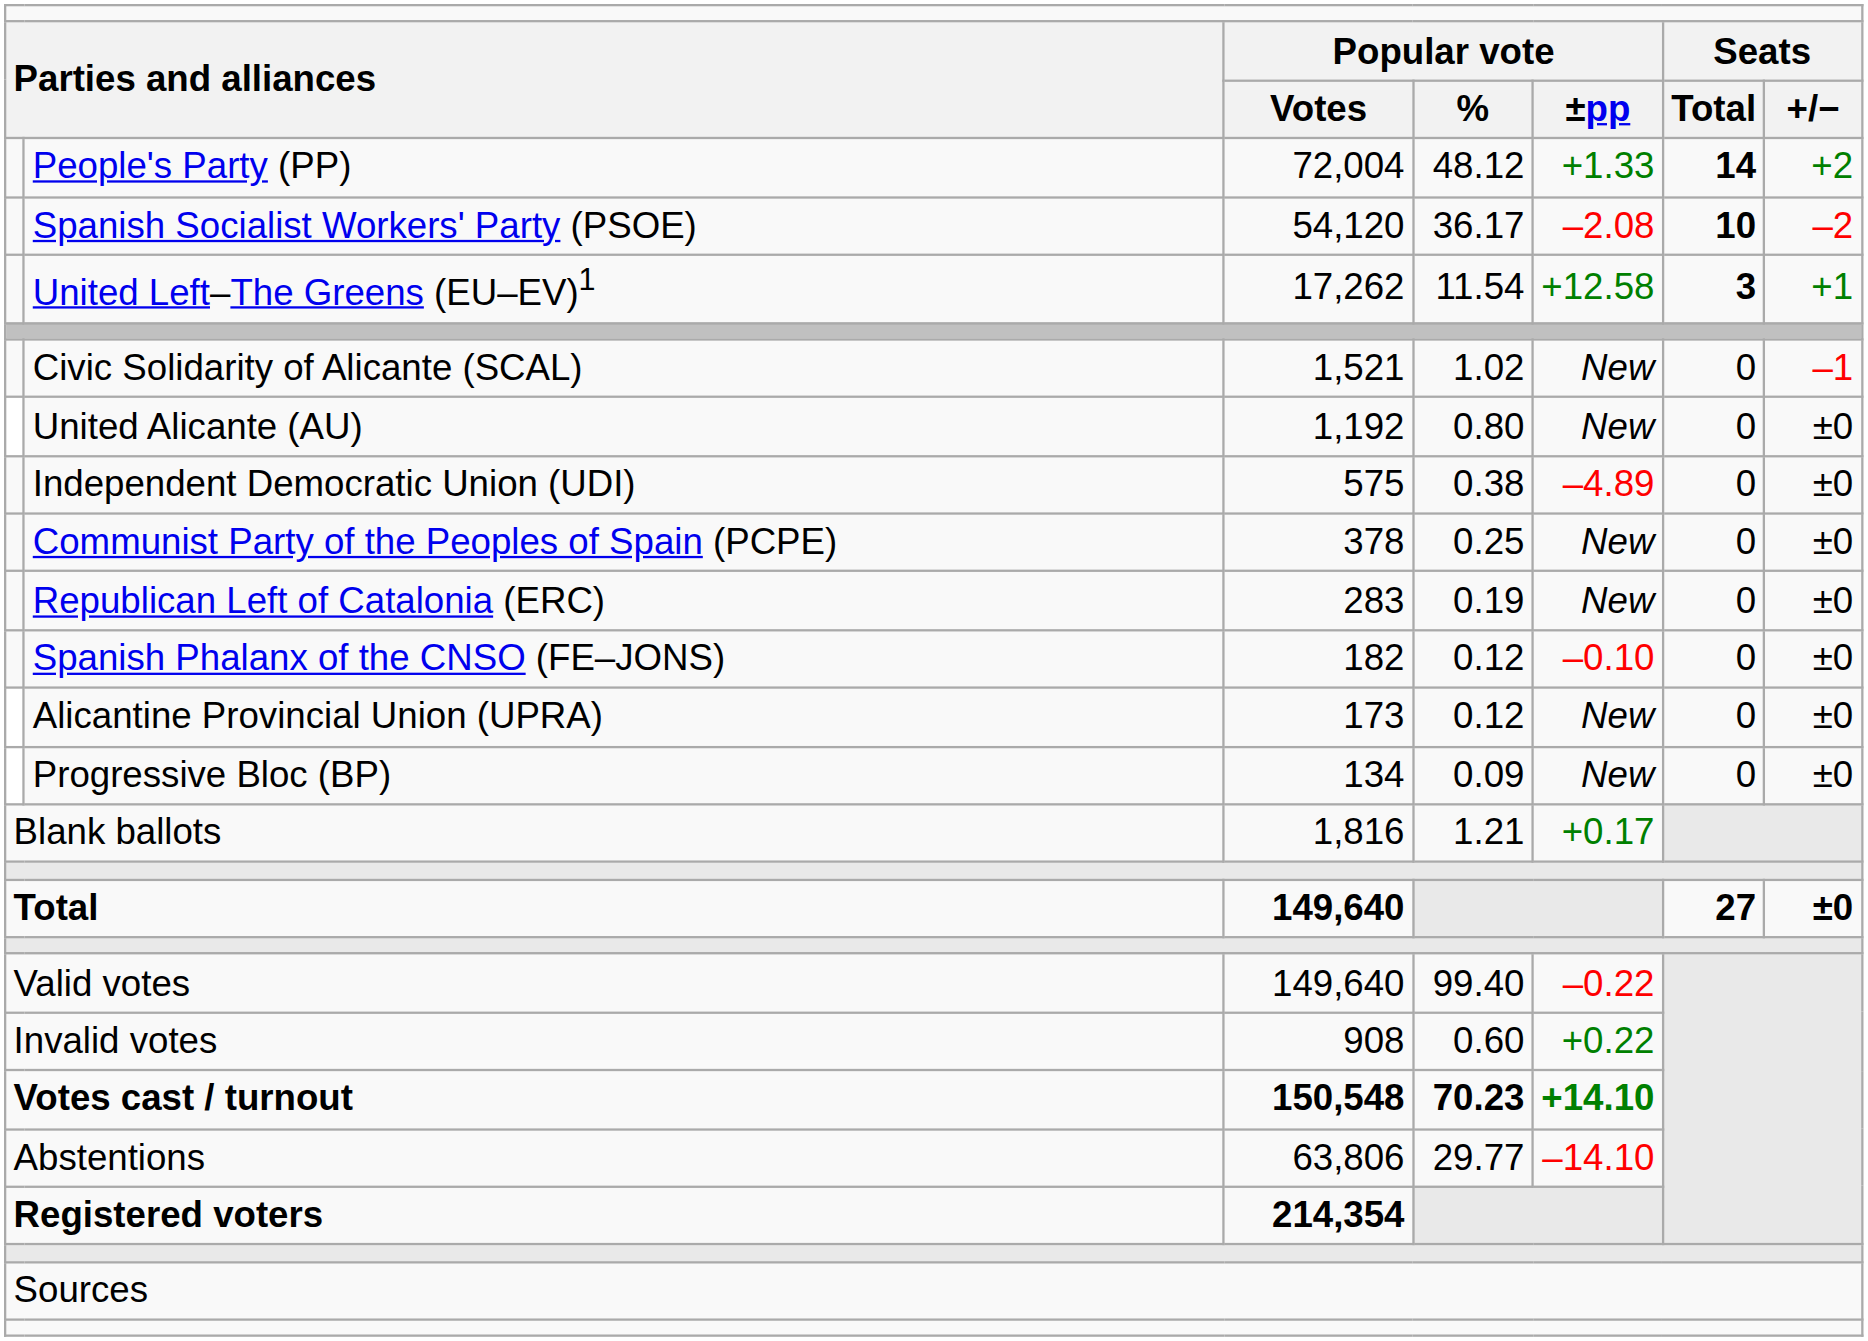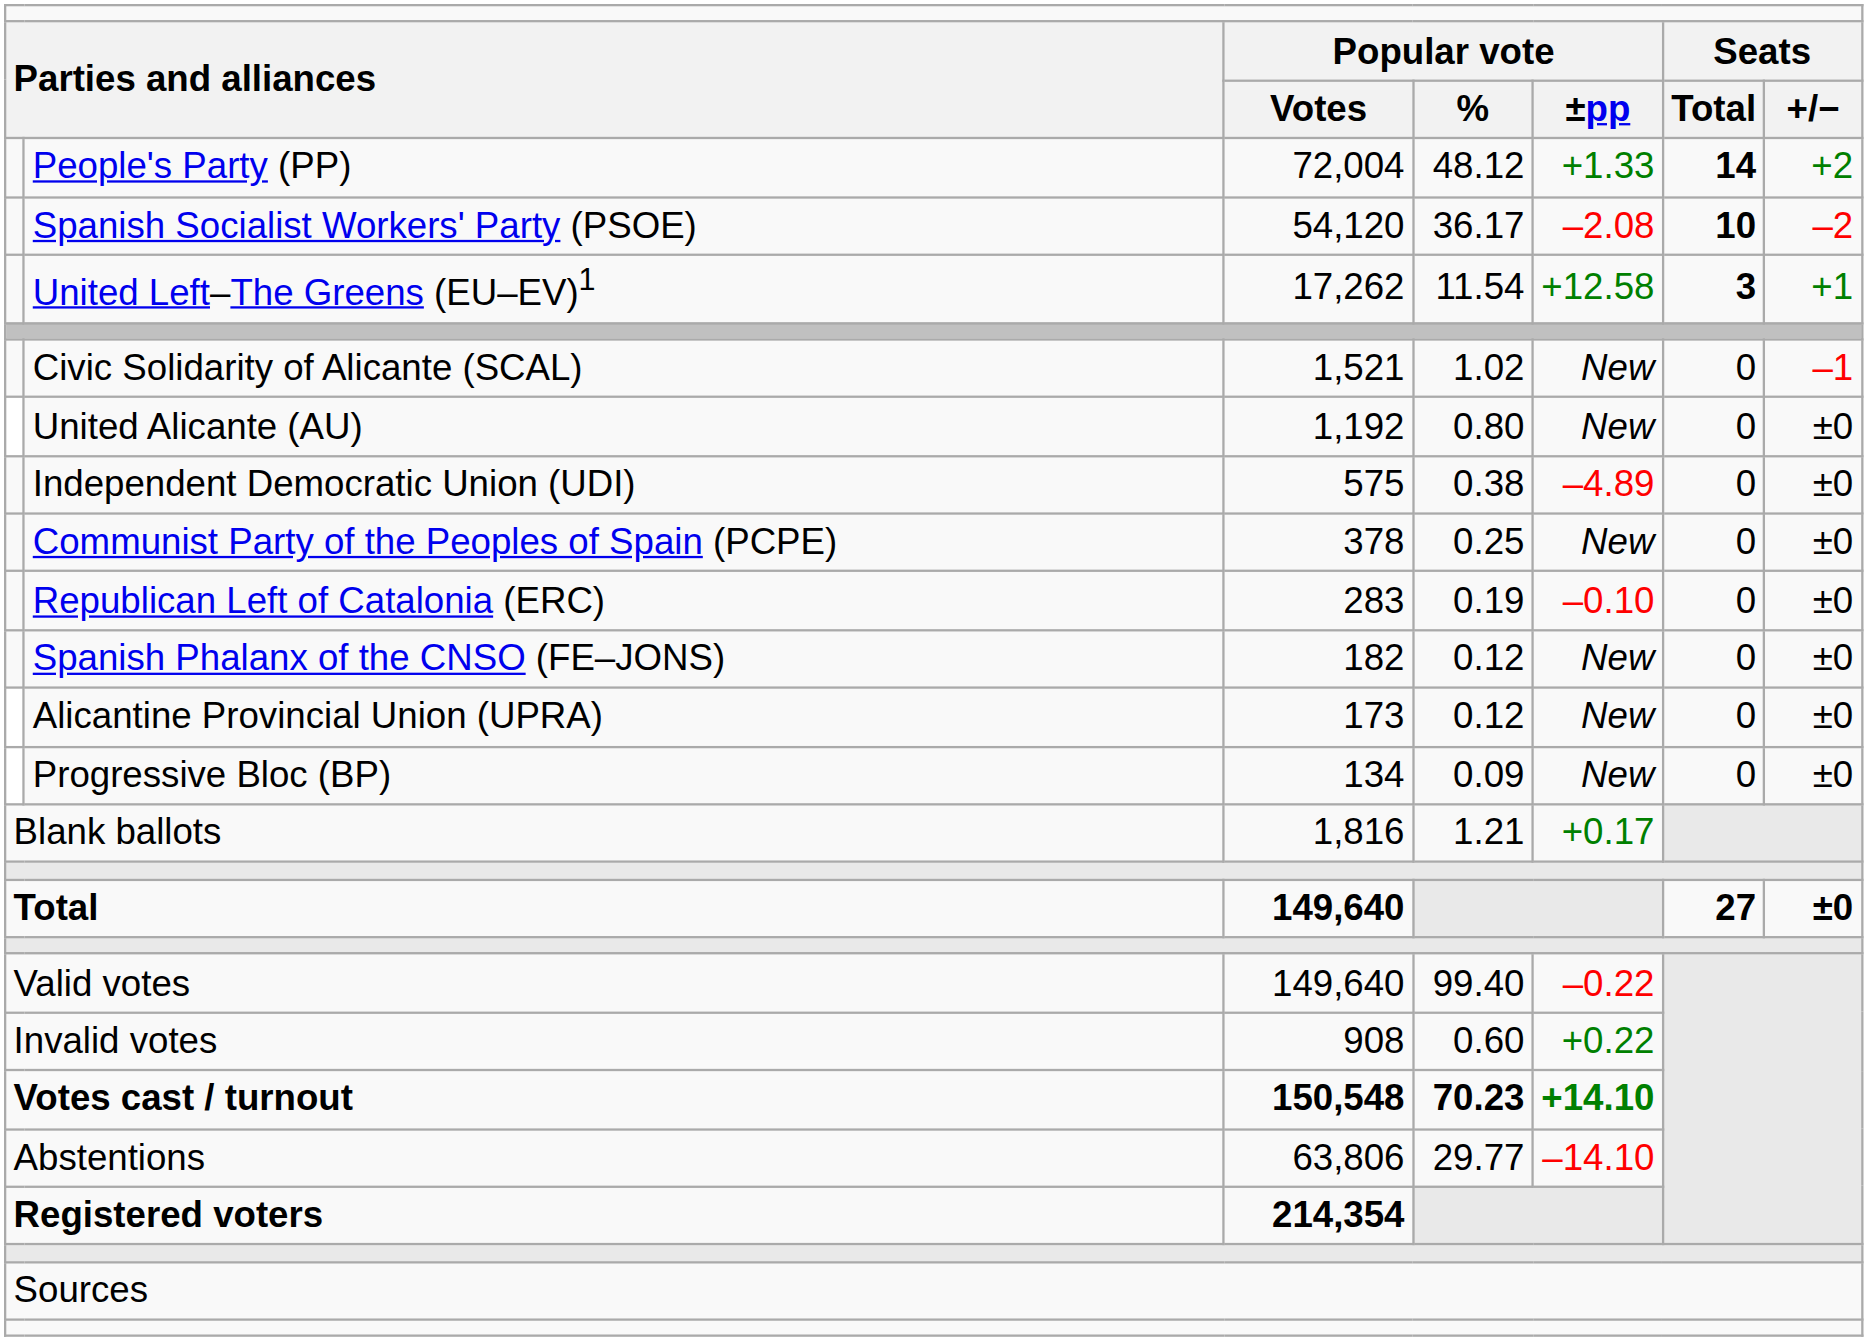(1618, 600) New -> (1609, 600) –0.10
(1609, 658) –0.10 -> (1618, 658) New
